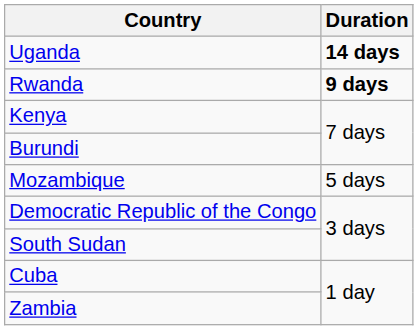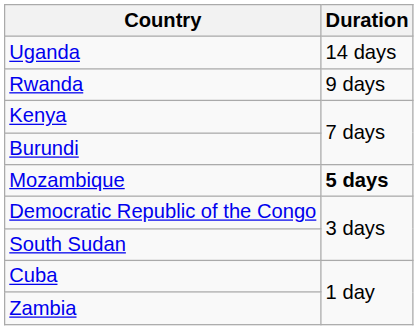(363, 52) bold -> (361, 52) normal
(357, 84) bold -> (355, 84) normal
(355, 180) normal -> (357, 180) bold
